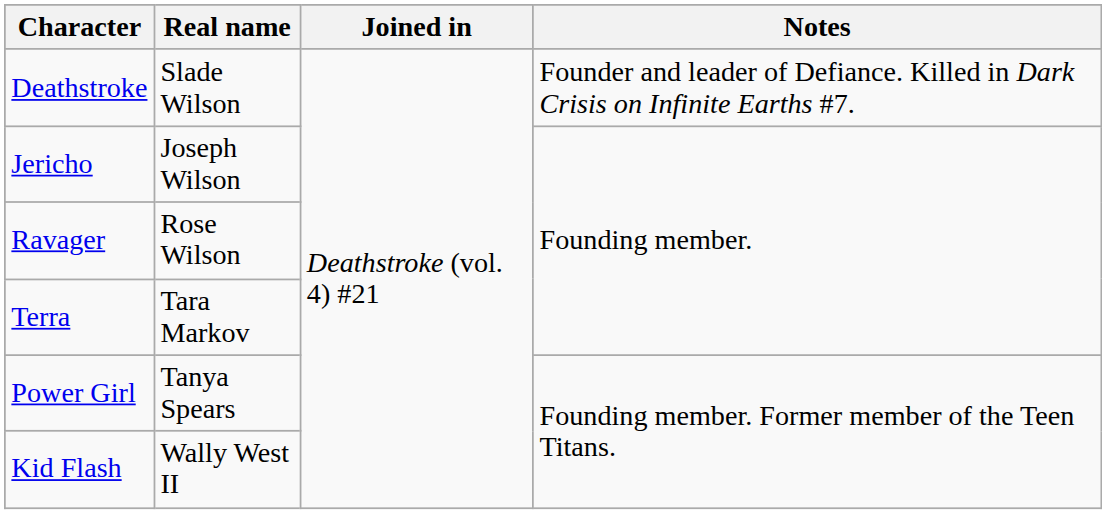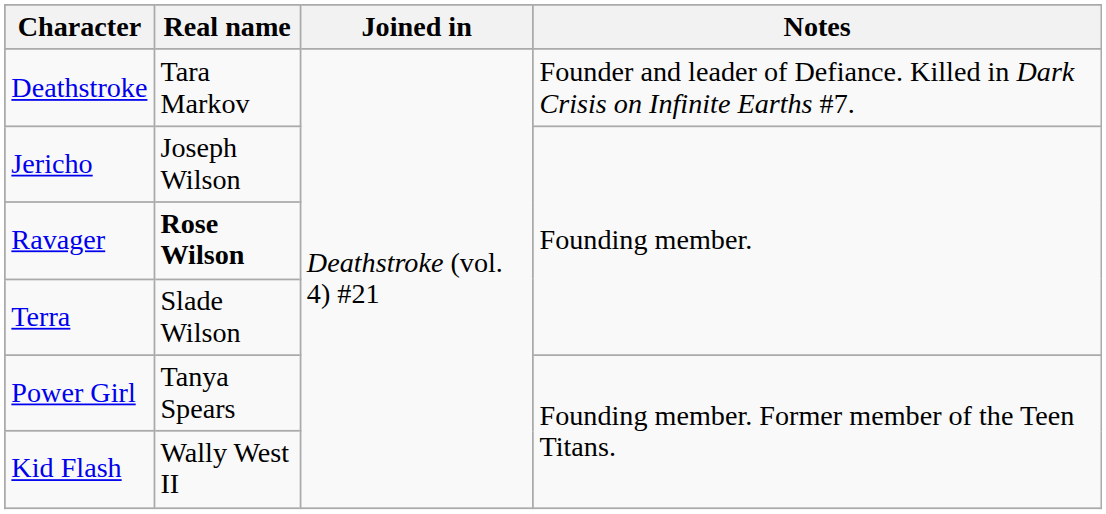(201, 87) Slade Wilson -> (205, 87) Tara Markov
(201, 240) normal -> (202, 240) bold
(205, 316) Tara Markov -> (201, 316) Slade Wilson
